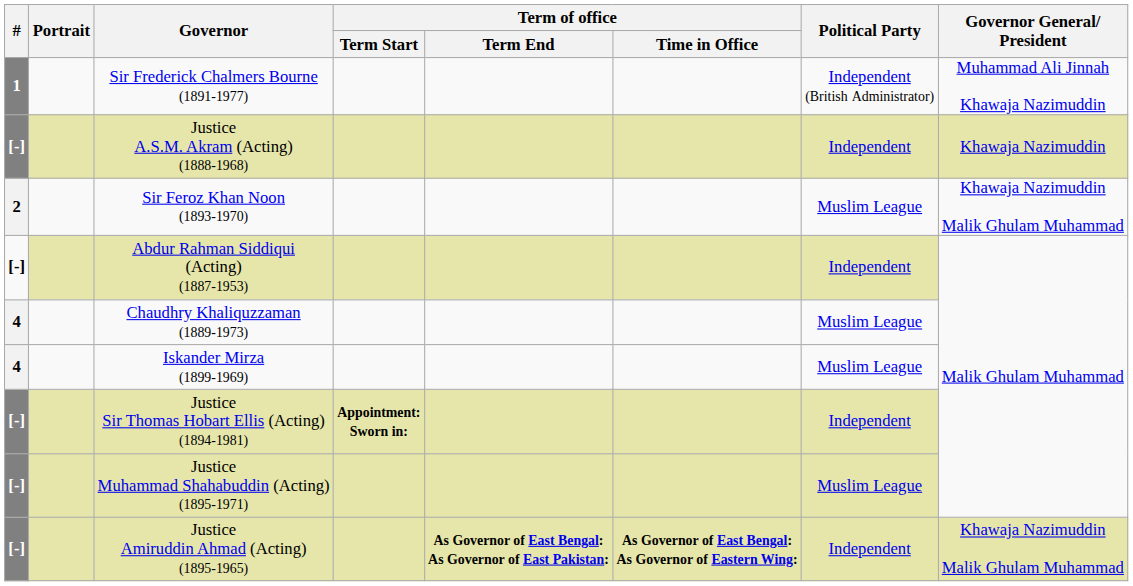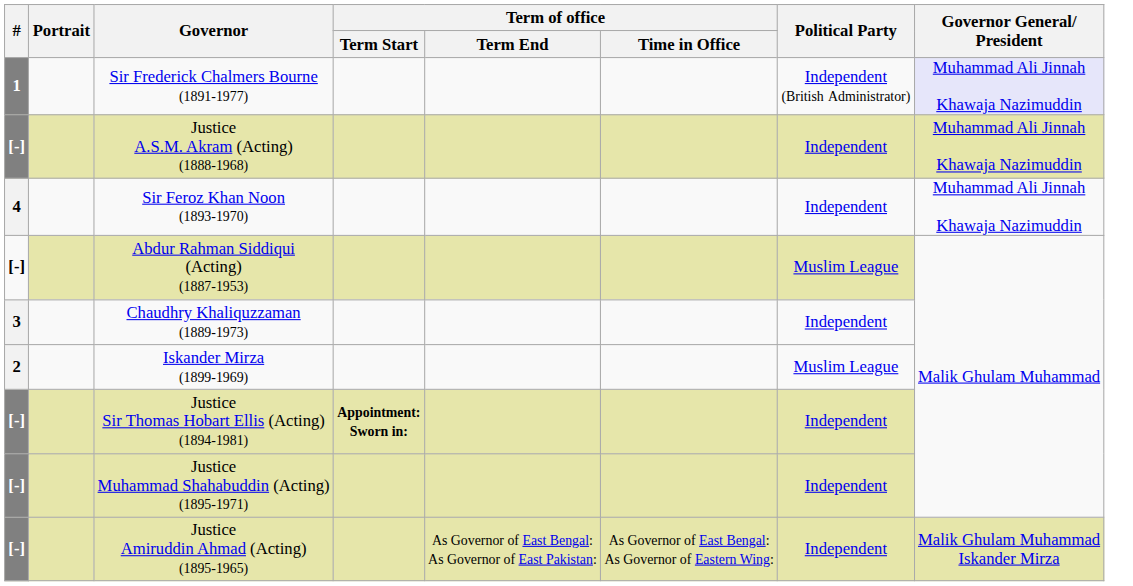(1033, 86) no background -> (1009, 86) lavender background
(1033, 146) Khawaja Nazimuddin -> (1009, 146) Muhammad Ali Jinnah Khawaja Nazimuddin
(17, 206) 2 -> (17, 206) 4
(870, 206) Muslim League -> (846, 206) Independent
(1033, 207) Khawaja Nazimuddin Malik Ghulam Muhammad -> (1009, 207) Muhammad Ali Jinnah Khawaja Nazimuddin
(870, 267) Independent -> (846, 267) Muslim League
(17, 321) 4 -> (17, 321) 3
(870, 321) Muslim League -> (846, 321) Independent
(17, 367) 4 -> (17, 367) 2
(870, 485) Muslim League -> (846, 485) Independent
(518, 549) bold -> (512, 550) normal
(707, 549) bold -> (689, 550) normal
(1033, 549) Khawaja Nazimuddin Malik Ghulam Muhammad -> (1009, 549) Malik Ghulam Muhammad Iskander Mirza
